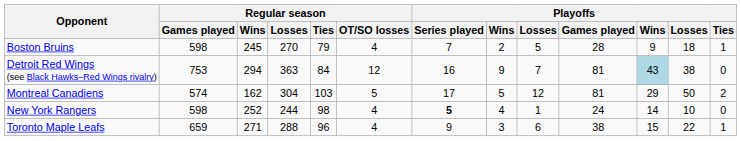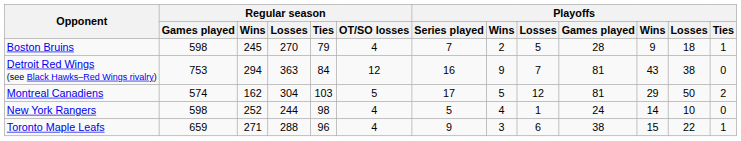(653, 70) lightblue background -> (653, 70) no background
(449, 111) bold -> (449, 111) normal
